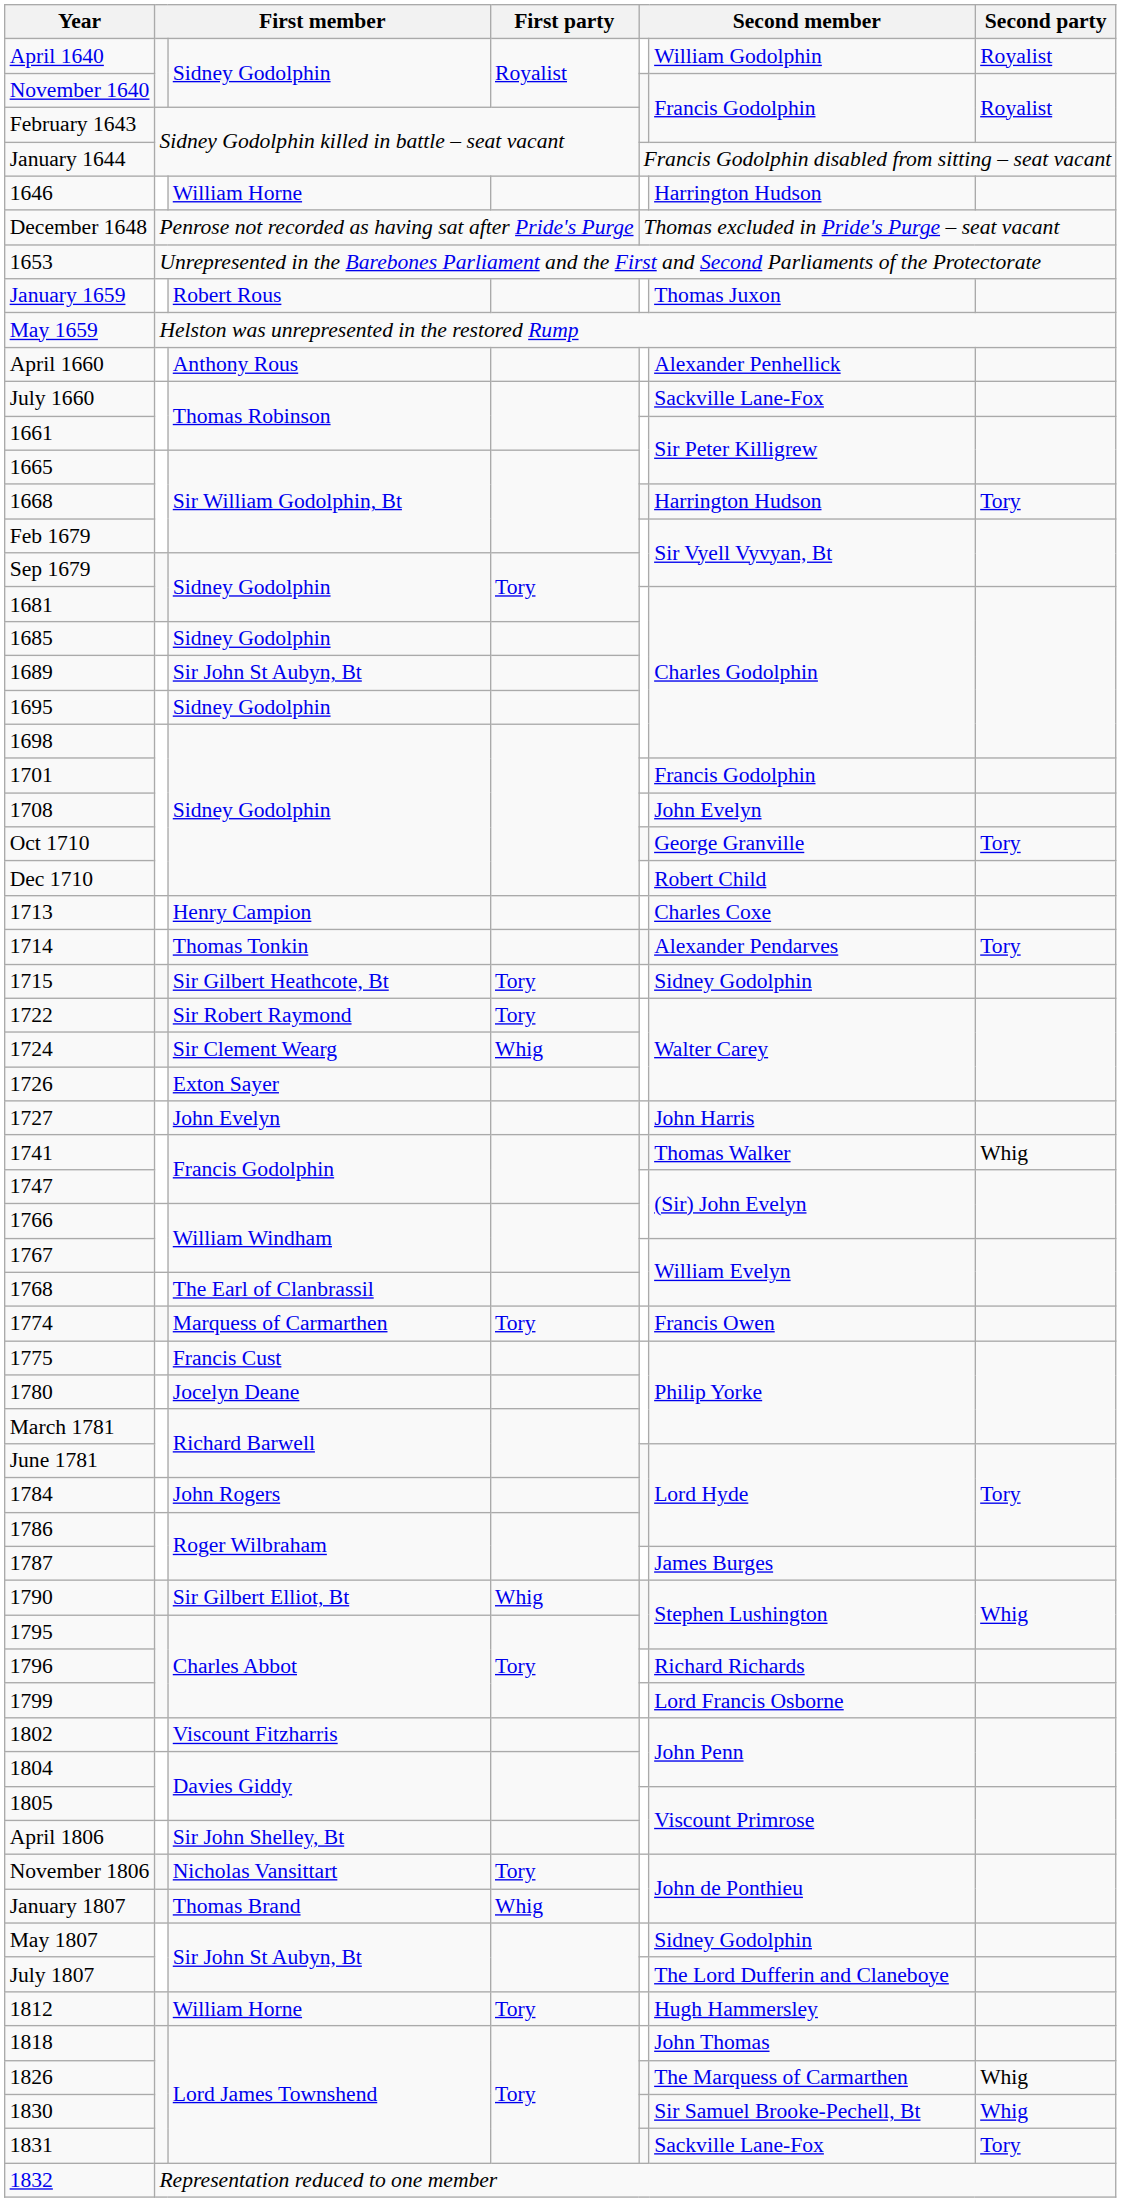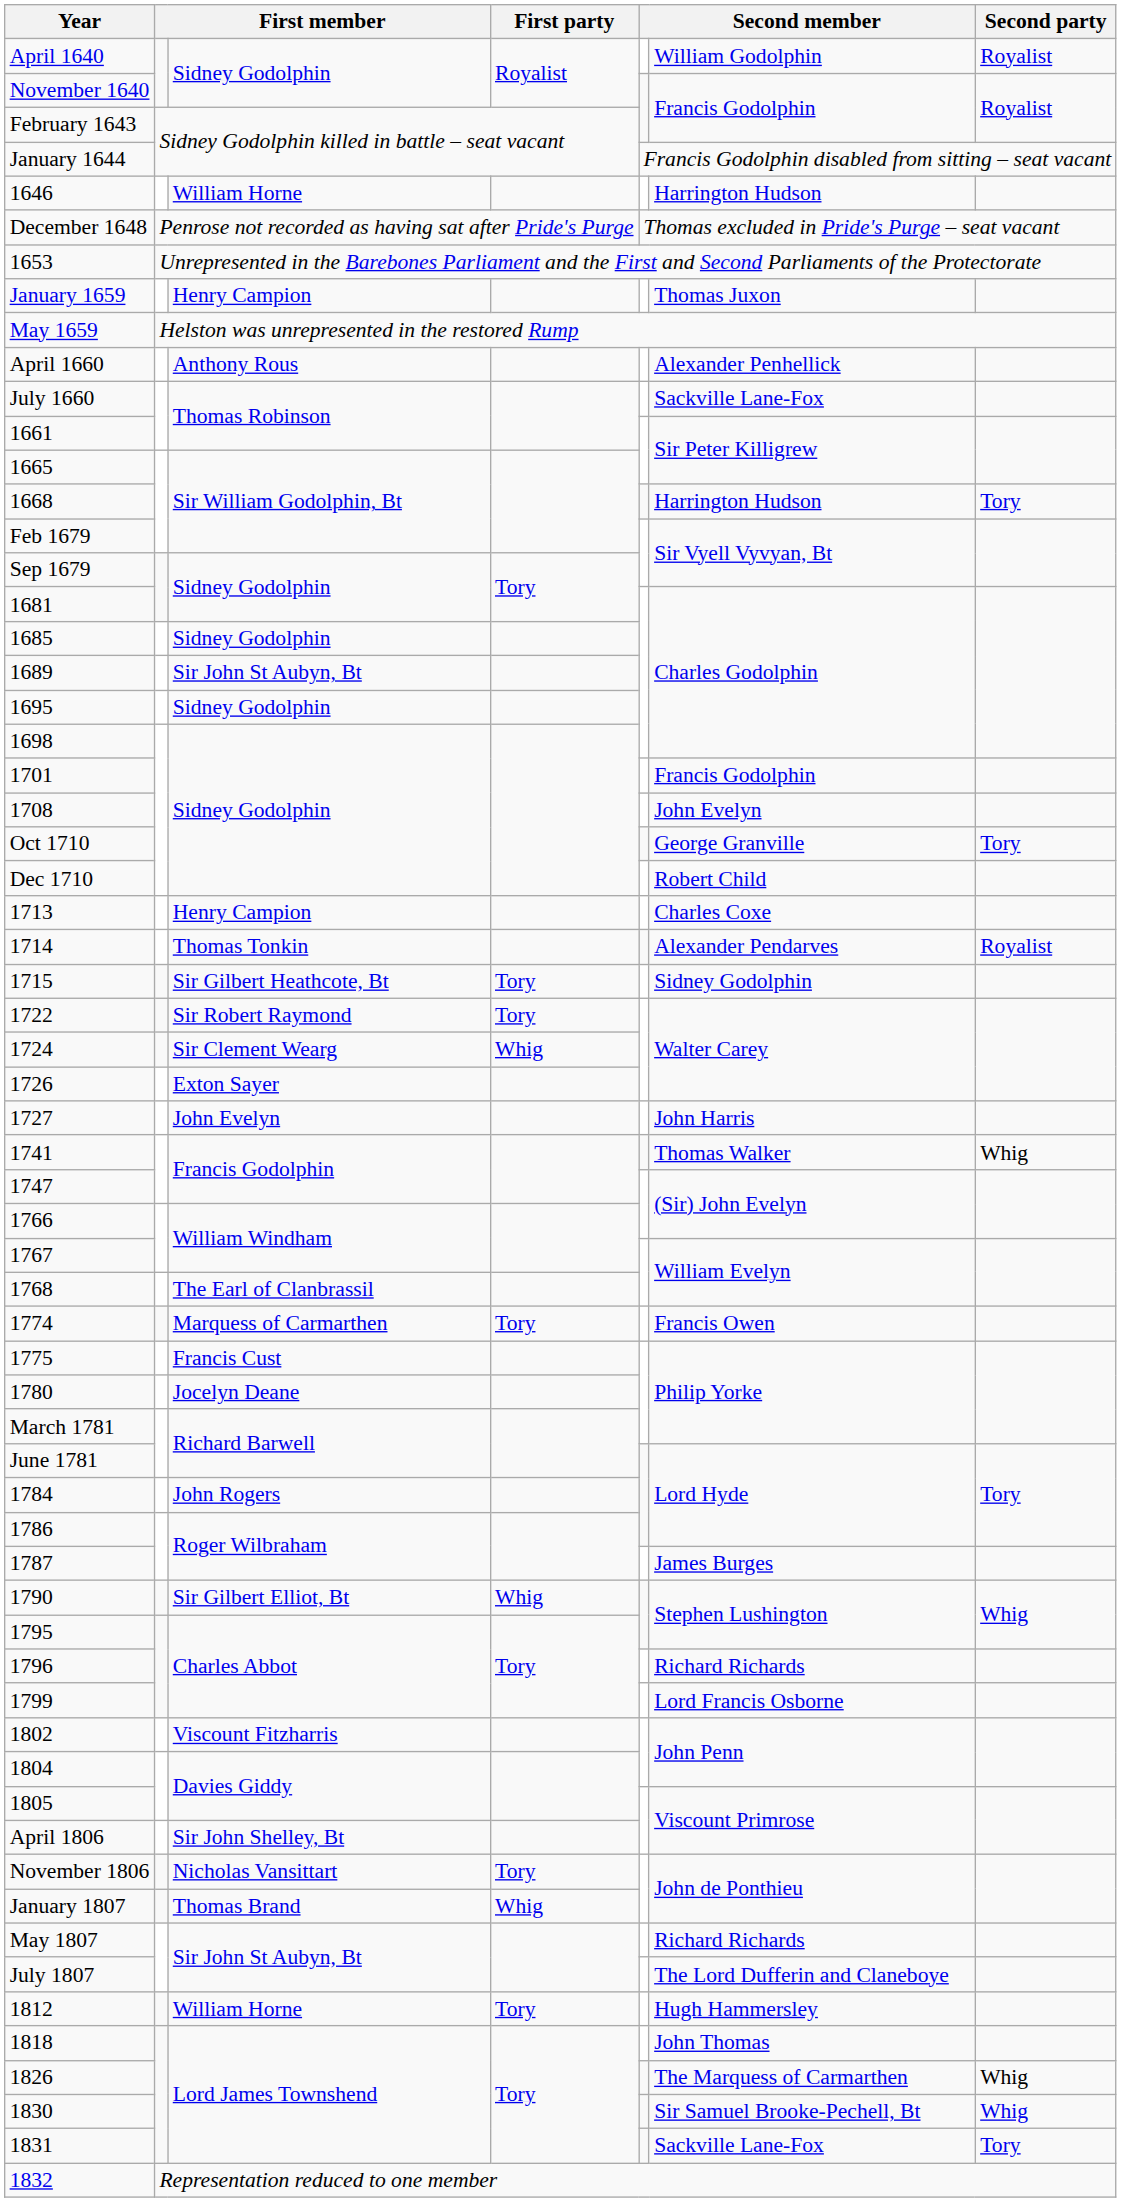(227, 295) Robert Rous -> (242, 295) Henry Campion
(1000, 946) Tory -> (1016, 946) Royalist
(733, 1939) Sidney Godolphin -> (729, 1939) Richard Richards
